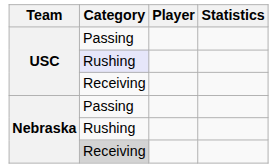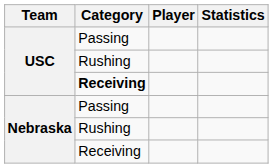(109, 61) lavender background -> (104, 61) no background
(114, 83) normal -> (112, 83) bold
(114, 151) lightgrey background -> (110, 151) no background
